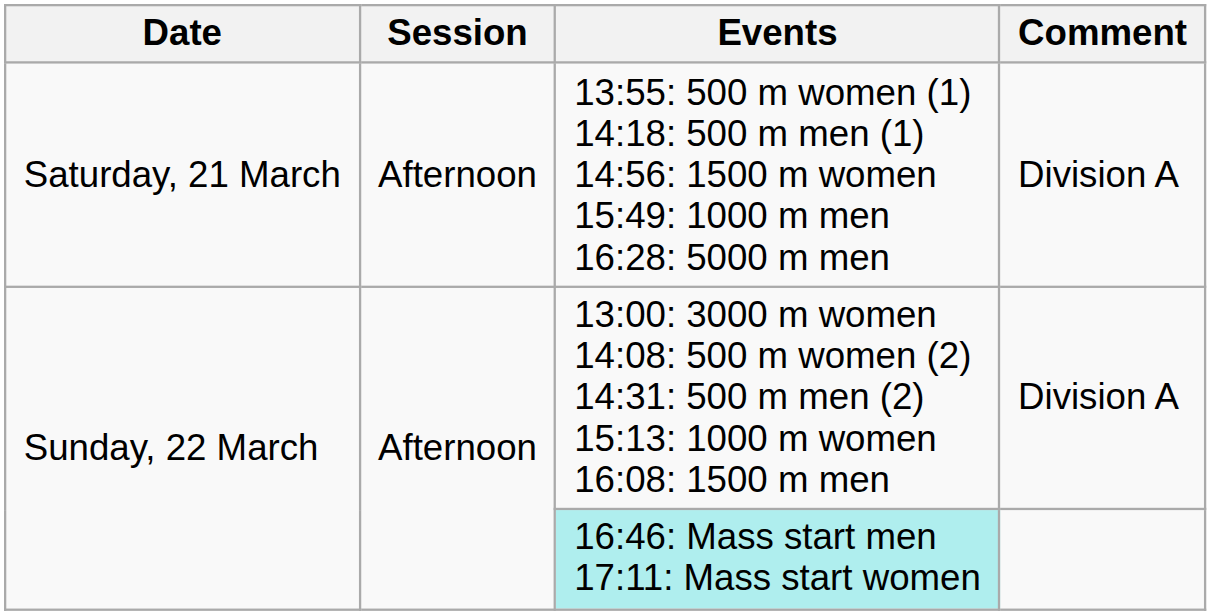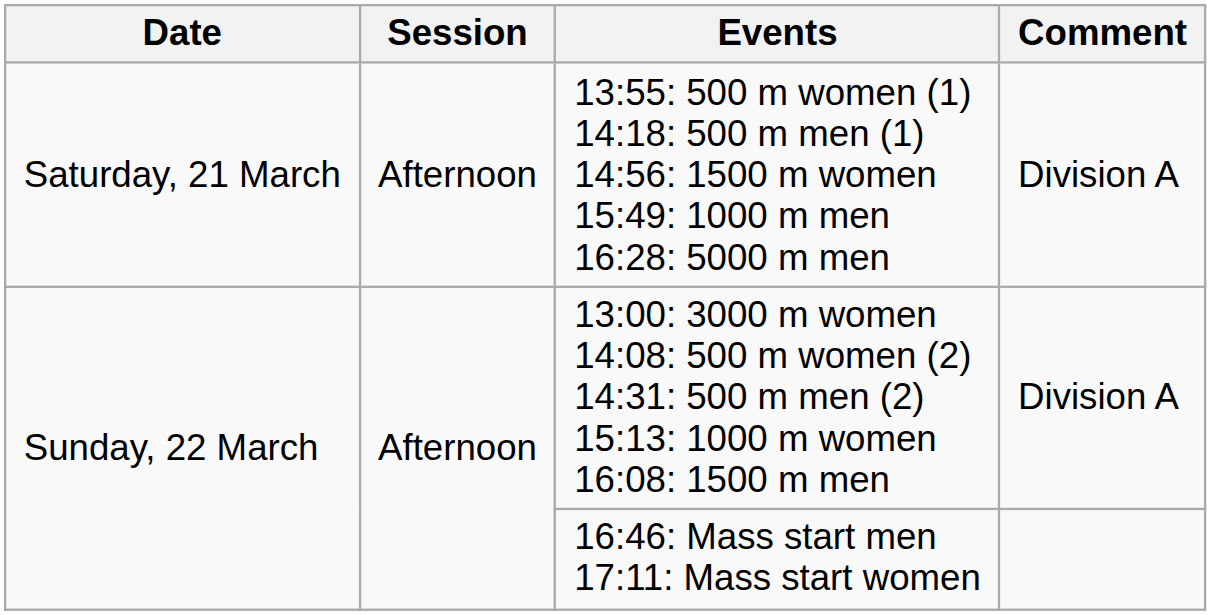(778, 558) paleturquoise background -> (778, 558) no background
